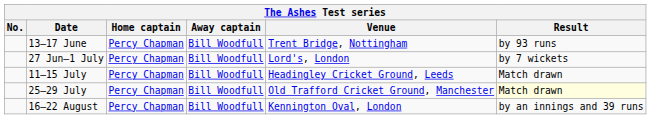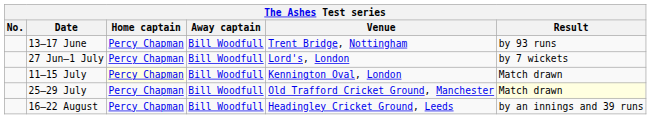(146, 75) no background -> (146, 75) lightyellow background
(361, 75) Headingley Cricket Ground, Leeds -> (335, 75) Kennington Oval, London
(335, 106) Kennington Oval, London -> (361, 106) Headingley Cricket Ground, Leeds
